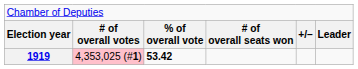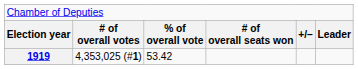(108, 56) pink background -> (108, 56) no background
(159, 56) bold -> (159, 56) normal
